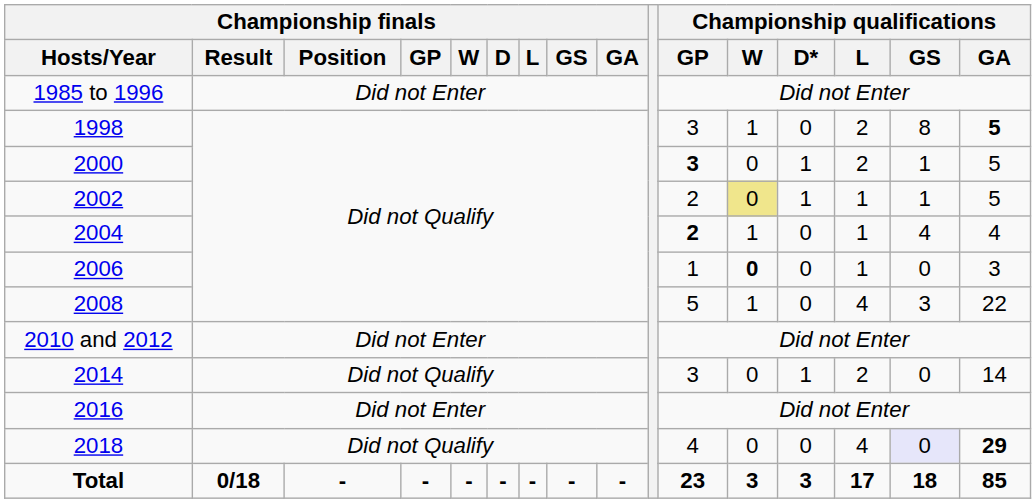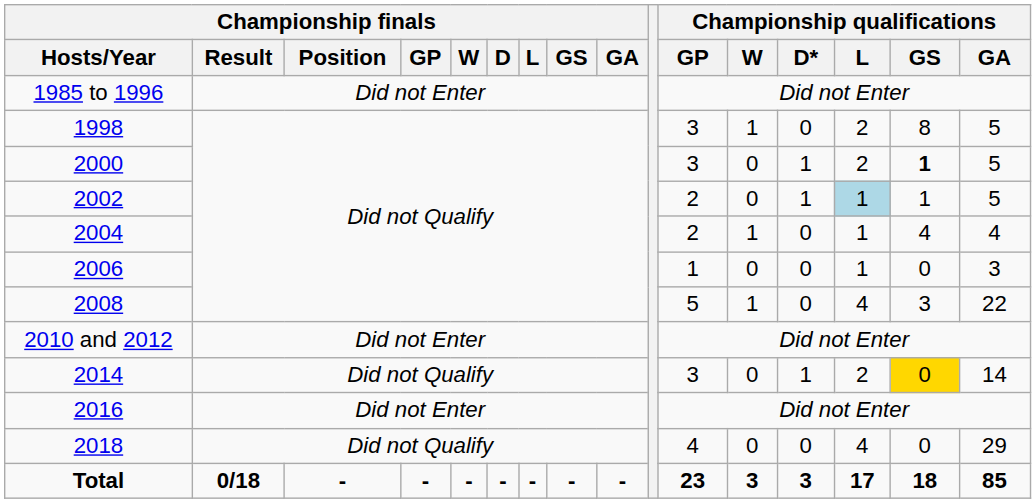(994, 127) bold -> (994, 127) normal
(693, 163) bold -> (693, 163) normal
(925, 163) normal -> (925, 163) bold
(752, 198) khaki background -> (752, 198) no background
(862, 198) no background -> (862, 198) lightblue background
(693, 233) bold -> (693, 233) normal
(752, 269) bold -> (752, 269) normal
(925, 374) no background -> (925, 374) gold background
(925, 445) lavender background -> (925, 445) no background
(994, 445) bold -> (994, 445) normal
